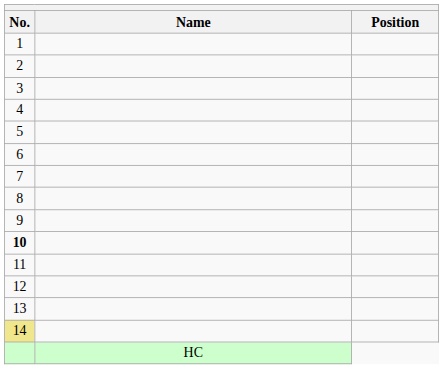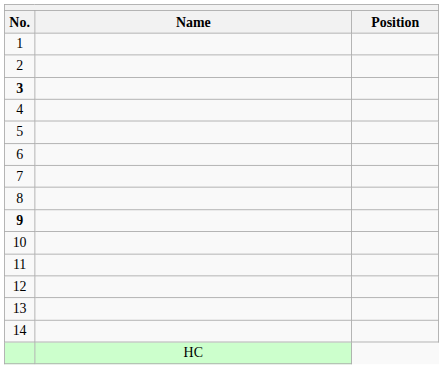(20, 88) normal -> (20, 88) bold
(20, 220) normal -> (20, 220) bold
(20, 242) bold -> (20, 242) normal
(20, 331) khaki background -> (20, 331) no background
